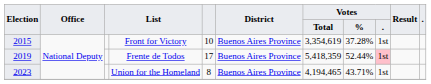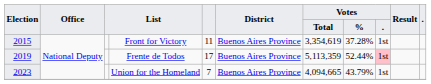(209, 42) 10 -> (209, 42) 11
(323, 57) 5,418,359 -> (323, 57) 5,113,359
(209, 72) 8 -> (209, 72) 7
(323, 72) 4,194,465 -> (323, 72) 4,094,665
(359, 72) 43.71% -> (359, 72) 43.79%
